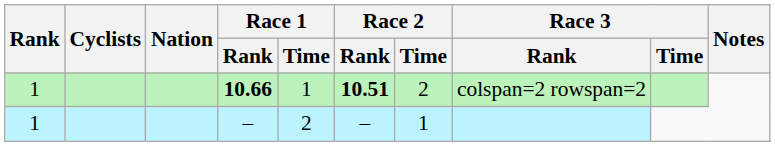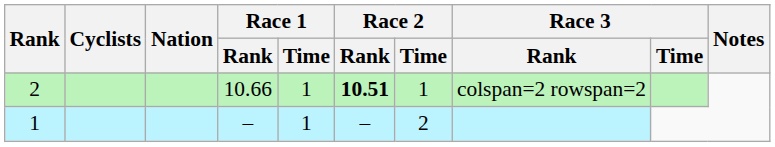(35, 89) 1 -> (35, 89) 2
(248, 89) bold -> (248, 89) normal
(423, 89) 2 -> (423, 89) 1
(306, 123) 2 -> (306, 123) 1
(423, 123) 1 -> (423, 123) 2
